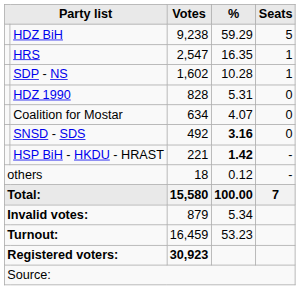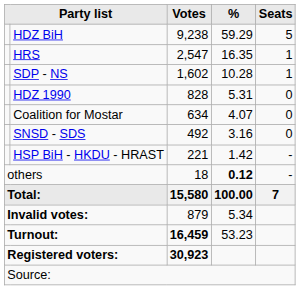(241, 134) bold -> (241, 134) normal
(241, 154) bold -> (241, 154) normal
(241, 174) normal -> (241, 174) bold
(189, 235) normal -> (189, 235) bold
